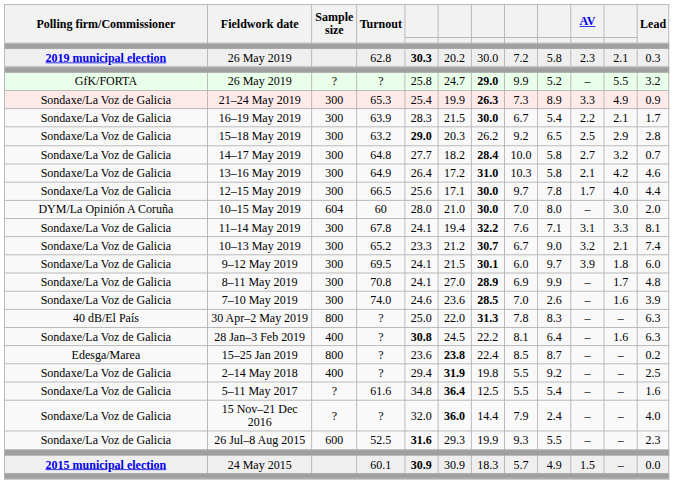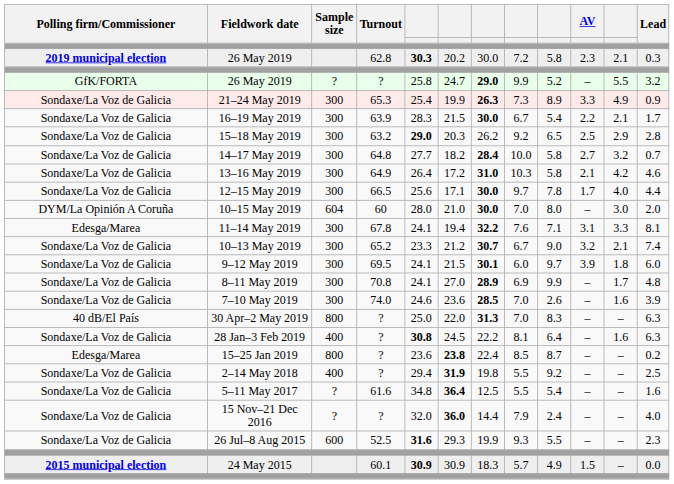(106, 227) Sondaxe/La Voz de Galicia -> (106, 227) Edesga/Marea
(521, 318) 7.8 -> (521, 318) 7.0
